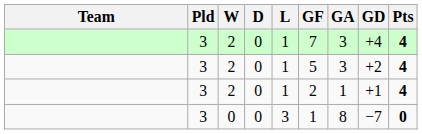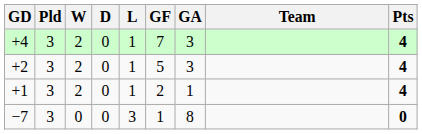columns swapped: (96, 16) <-> (374, 16)
